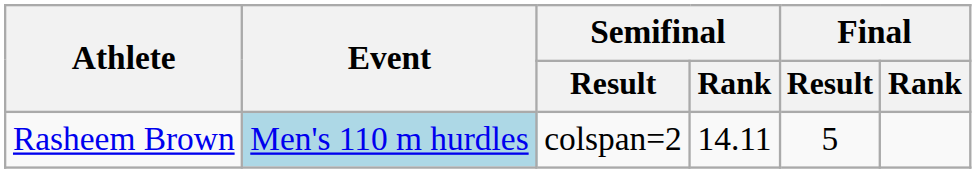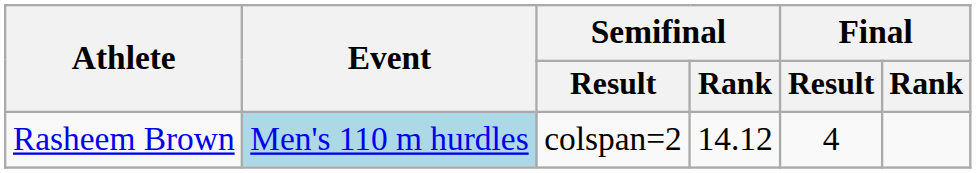(734, 139) 14.11 -> (735, 139) 14.12
(830, 139) 5 -> (831, 139) 4
